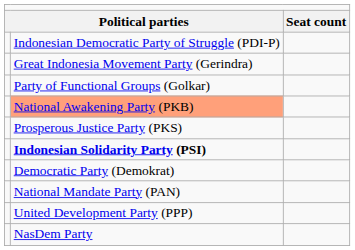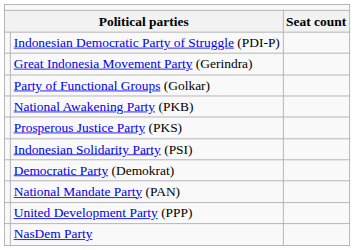(104, 106) lightsalmon background -> (104, 106) no background
(110, 149) bold -> (103, 149) normal
